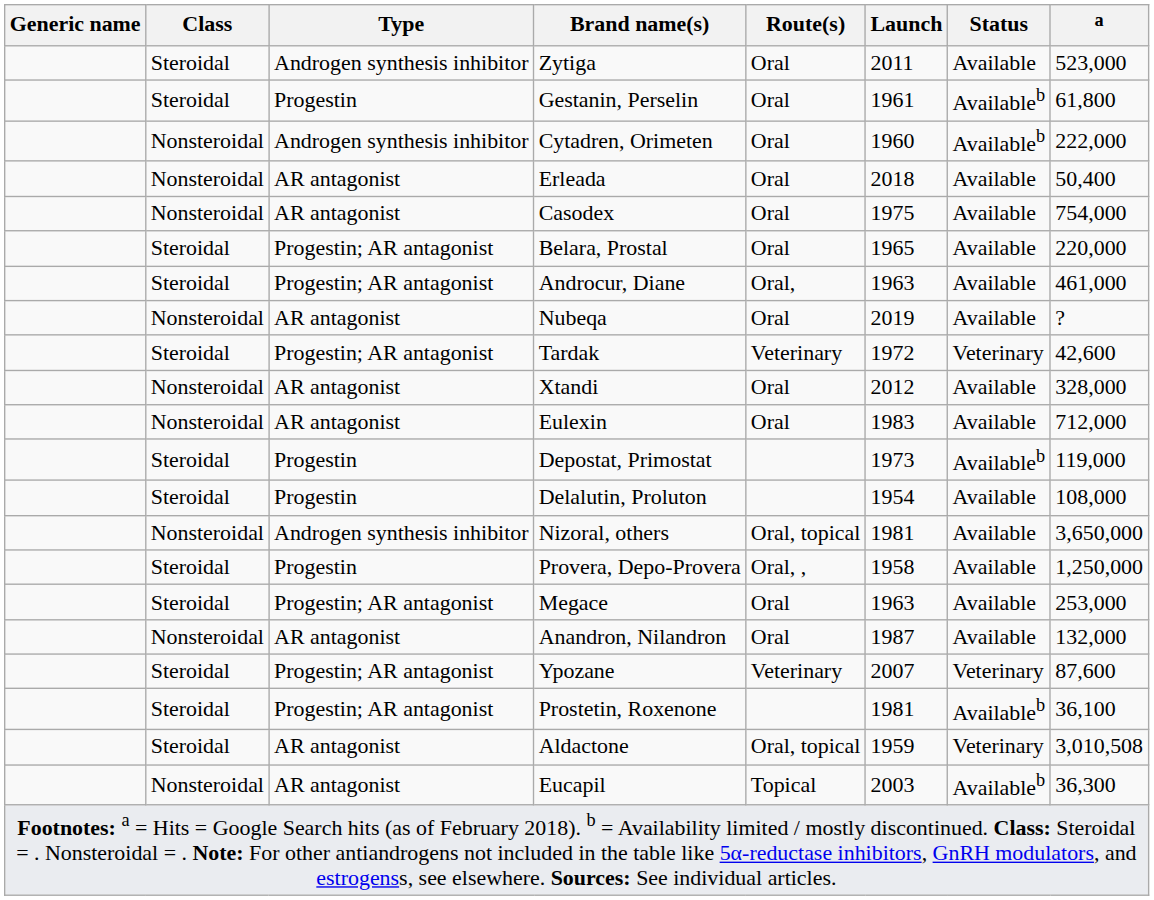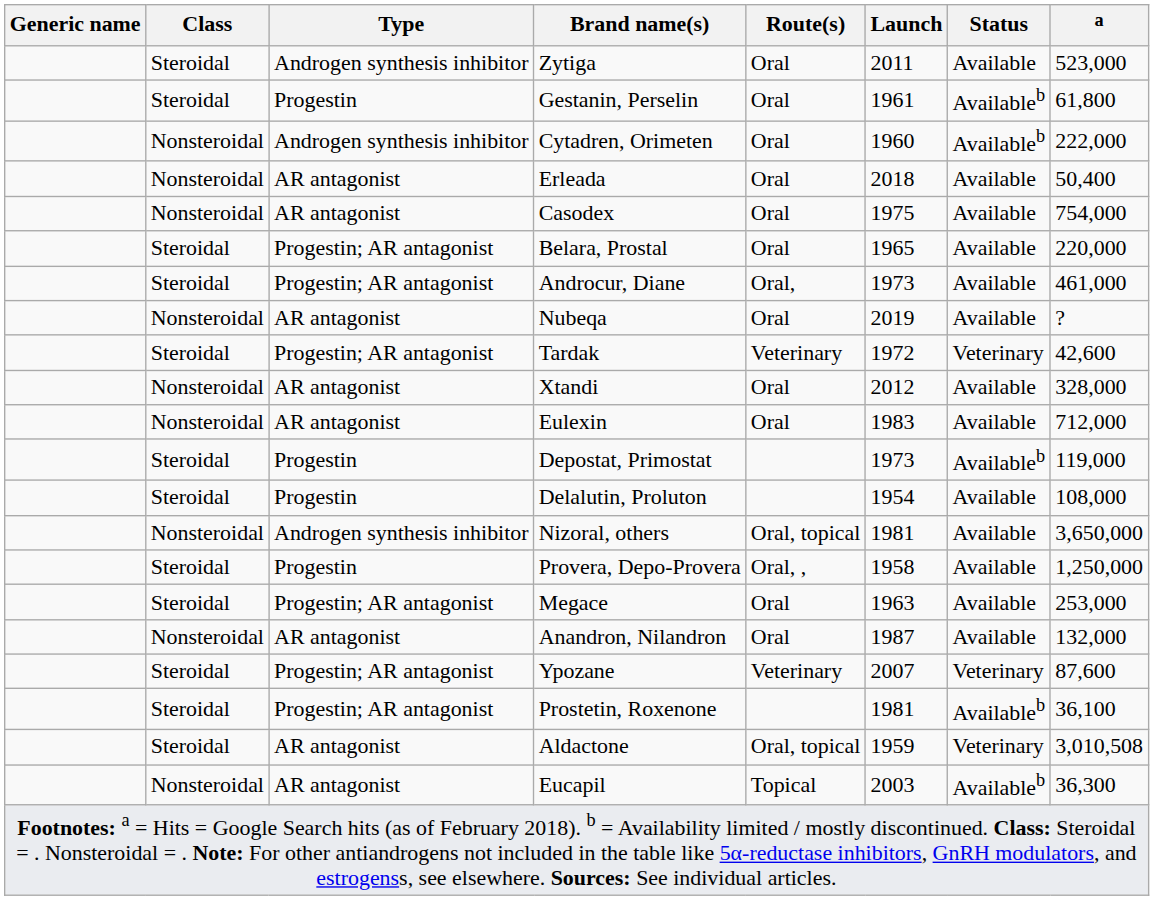(892, 283) 1963 -> (892, 283) 1973
